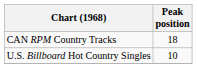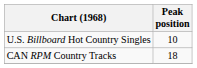rows swapped: (79, 55) <-> (61, 39)
